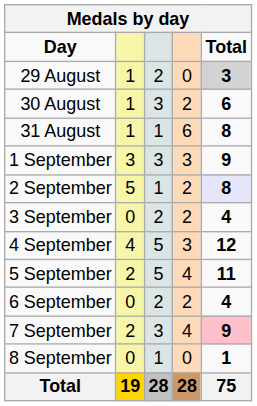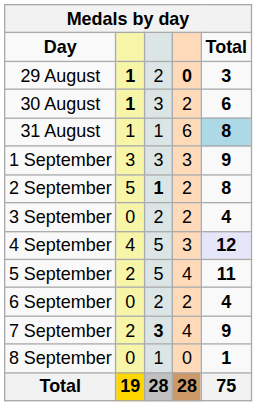(130, 75) normal -> (130, 75) bold
(187, 75) normal -> (187, 75) bold
(226, 75) lightgrey background -> (226, 75) no background
(130, 103) normal -> (130, 103) bold
(226, 132) no background -> (226, 132) lightblue background
(159, 188) normal -> (159, 188) bold
(226, 188) lavender background -> (226, 188) no background
(226, 245) no background -> (226, 245) lavender background
(159, 330) normal -> (159, 330) bold
(226, 330) pink background -> (226, 330) no background
